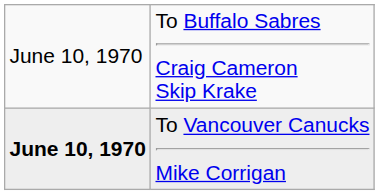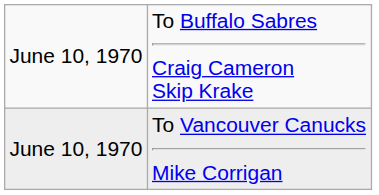(78, 148) bold -> (76, 148) normal
